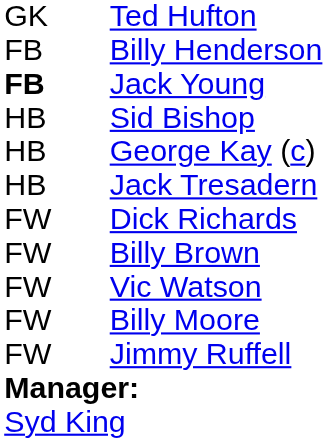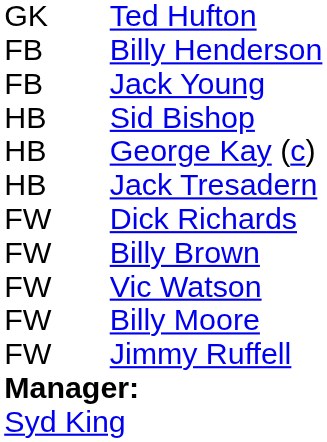(24, 83) bold -> (24, 83) normal
